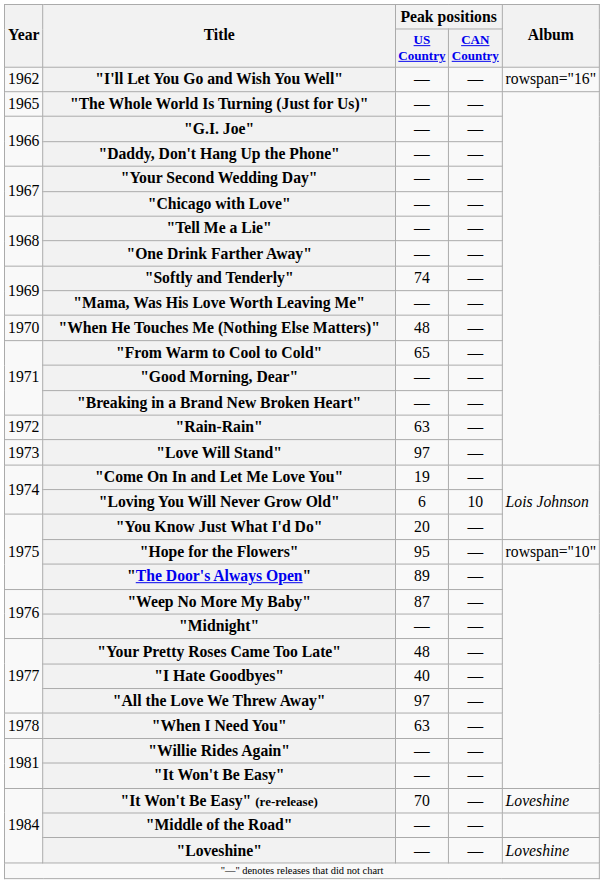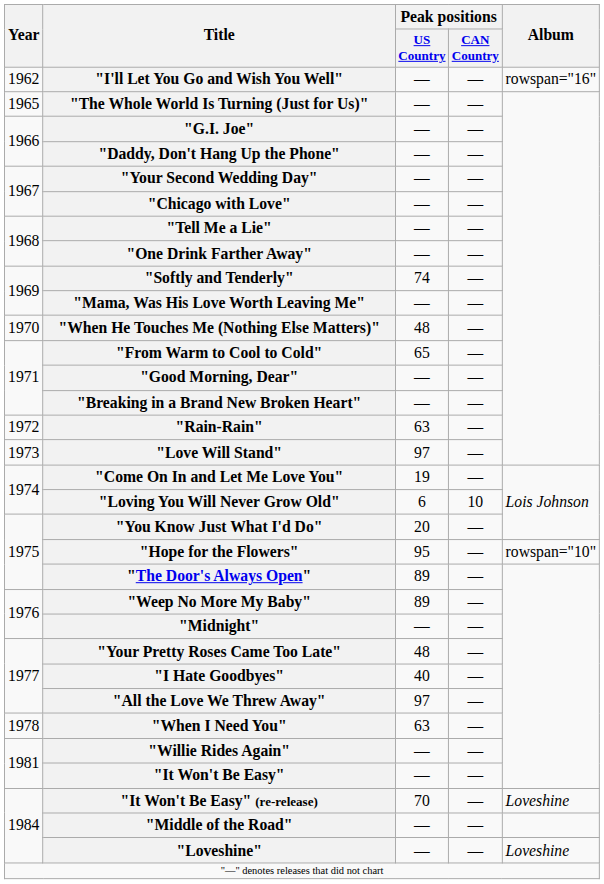(422, 601) 87 -> (422, 601) 89
